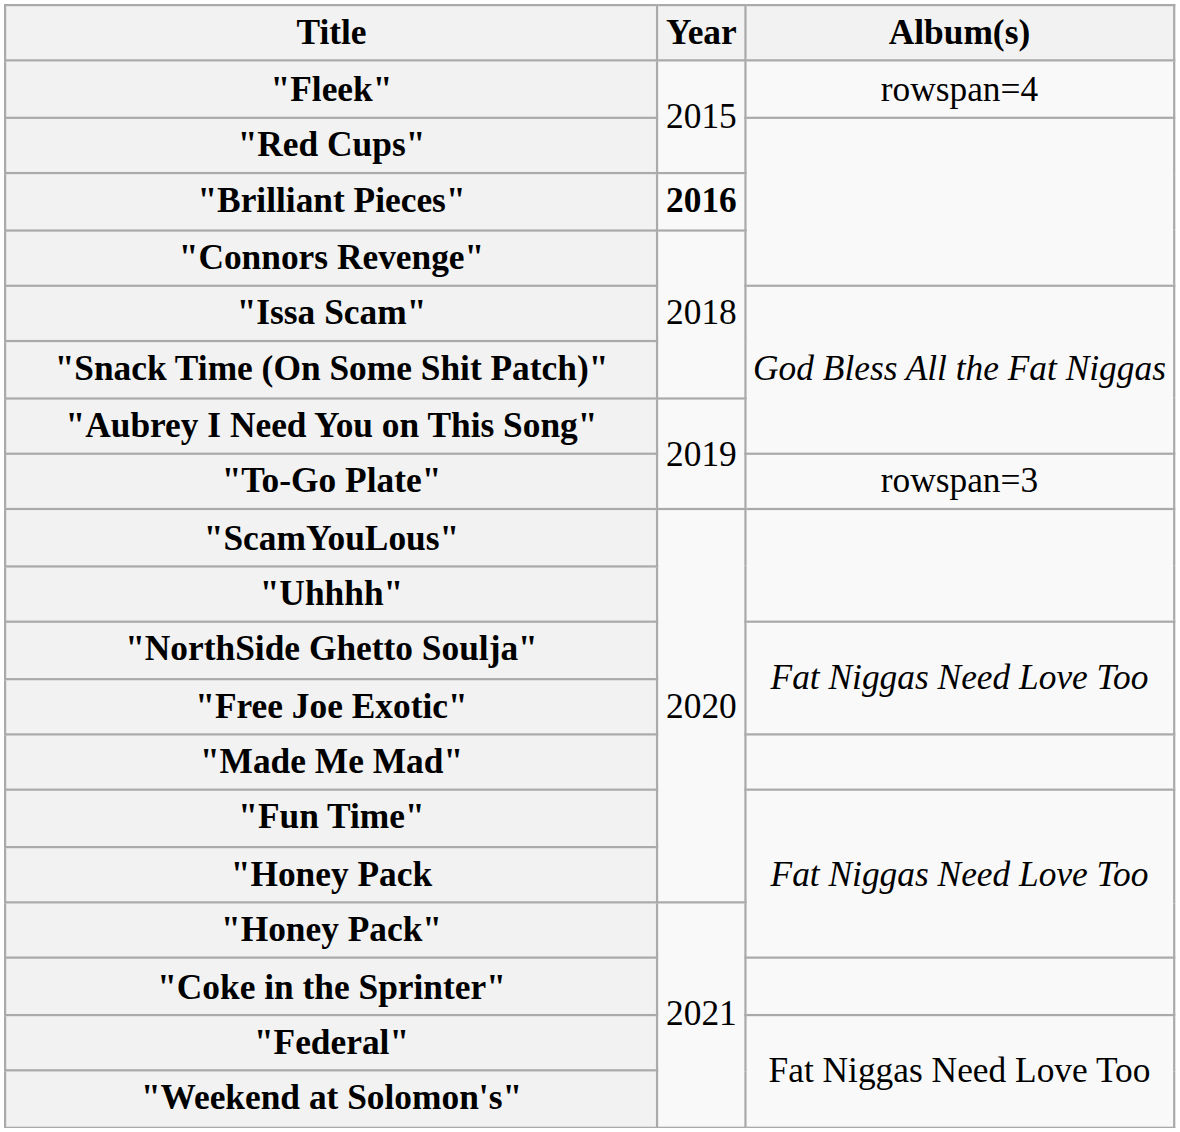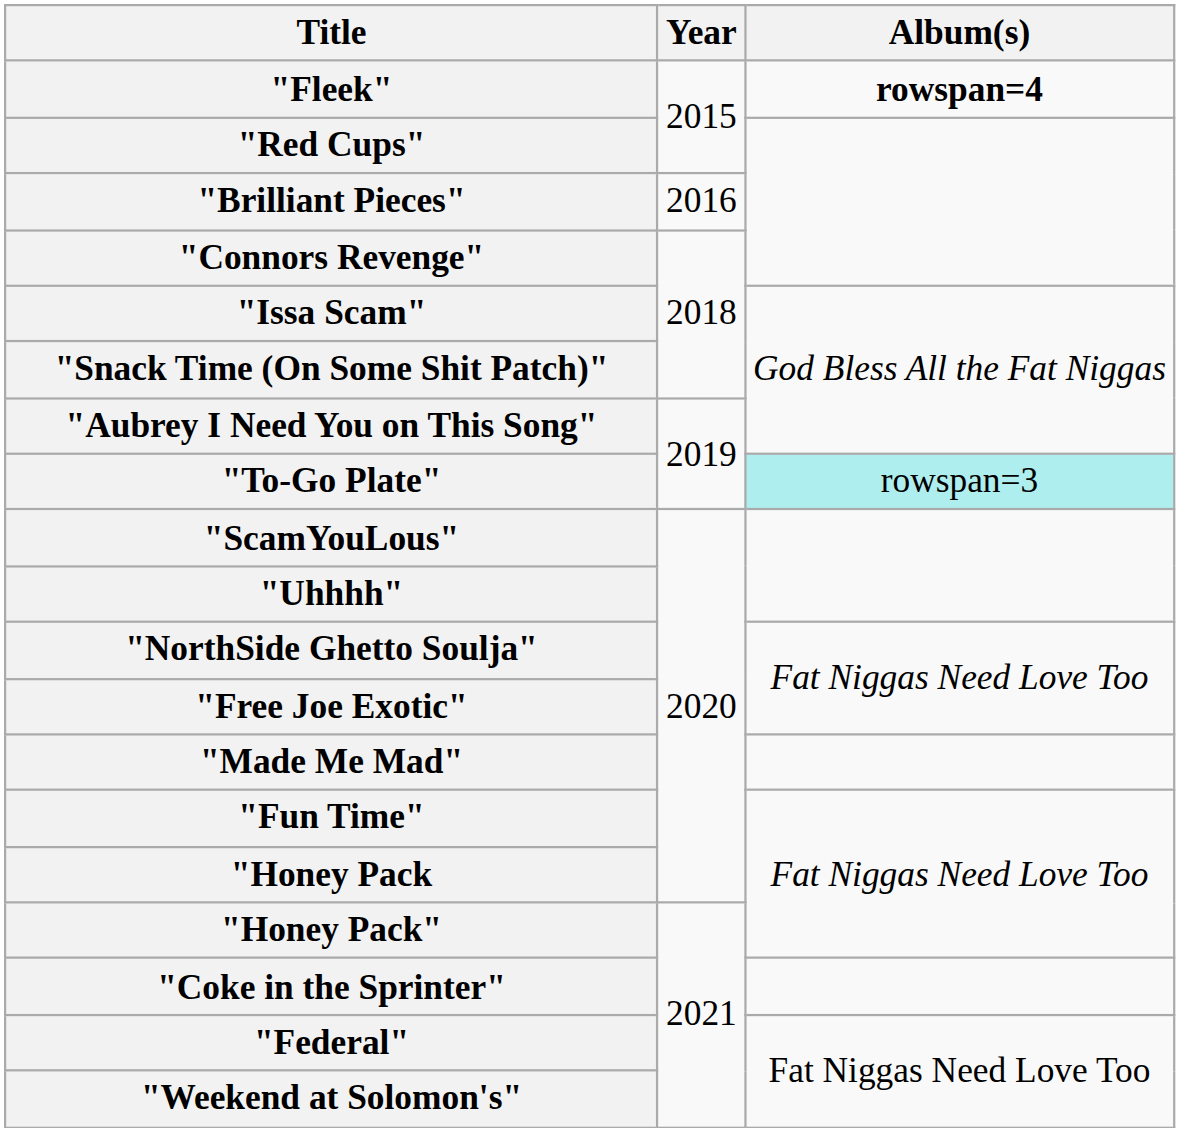(959, 88) normal -> (959, 88) bold
(701, 200) bold -> (701, 200) normal
(959, 481) no background -> (959, 481) paleturquoise background
